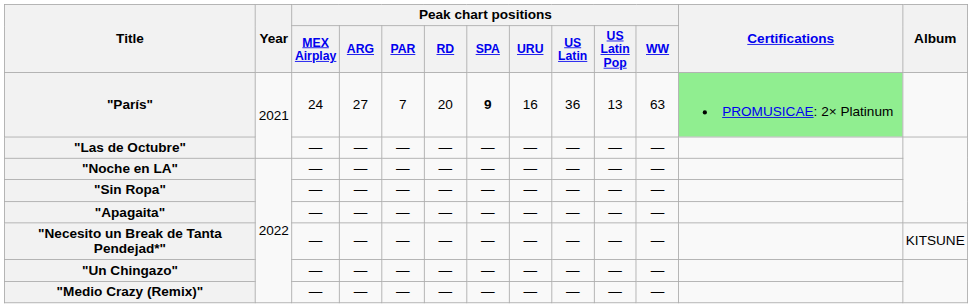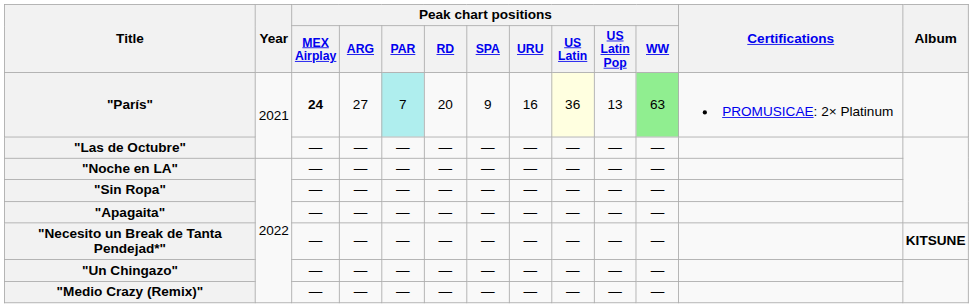(316, 104) normal -> (316, 104) bold
(403, 104) no background -> (403, 104) paleturquoise background
(488, 104) bold -> (488, 104) normal
(573, 104) no background -> (573, 104) lightyellow background
(658, 104) no background -> (658, 104) lightgreen background
(791, 112) lightgreen background -> (791, 112) no background
(935, 241) normal -> (936, 241) bold
